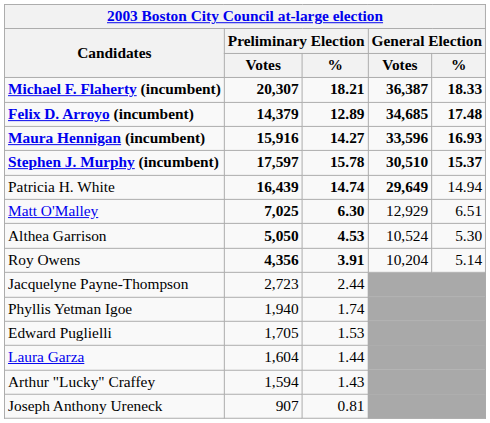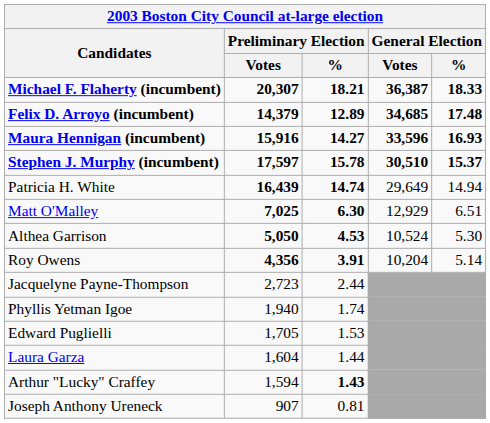(407, 187) bold -> (407, 187) normal
(351, 382) normal -> (351, 382) bold
